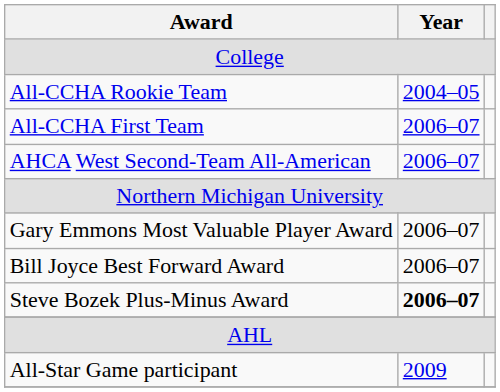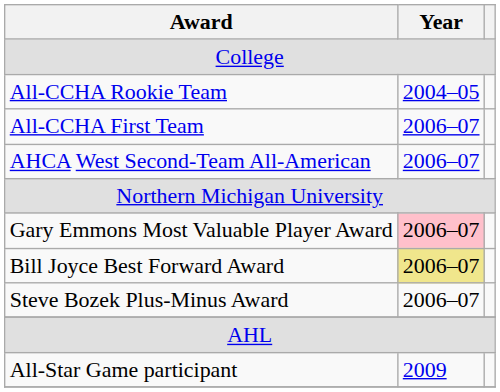(441, 230) no background -> (441, 230) pink background
(441, 265) no background -> (441, 265) khaki background
(441, 299) bold -> (441, 299) normal
